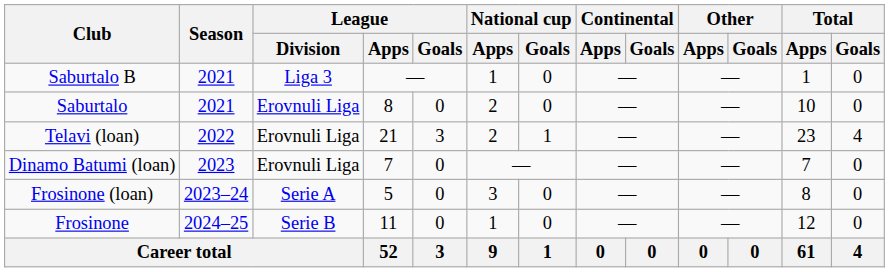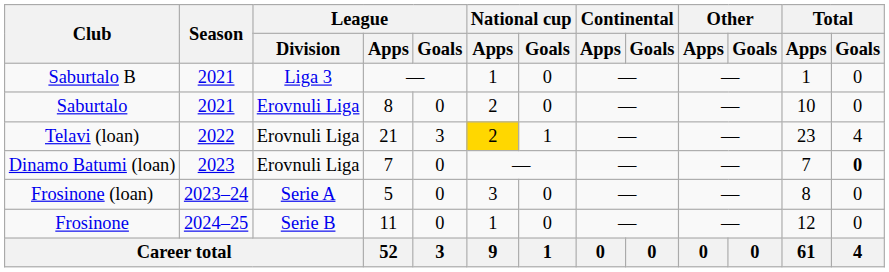(493, 135) no background -> (493, 135) gold background
(858, 164) normal -> (858, 164) bold
